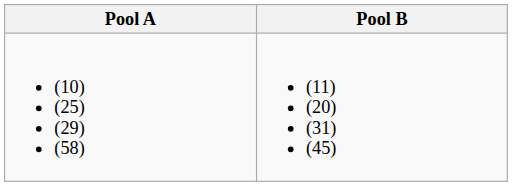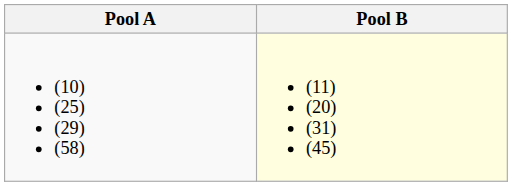(382, 118) no background -> (382, 118) lightyellow background
